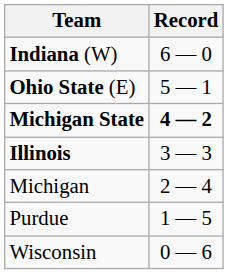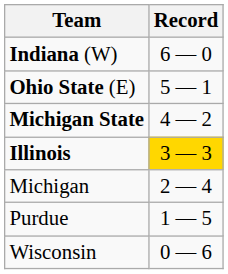(186, 119) bold -> (186, 119) normal
(186, 152) no background -> (186, 152) gold background
